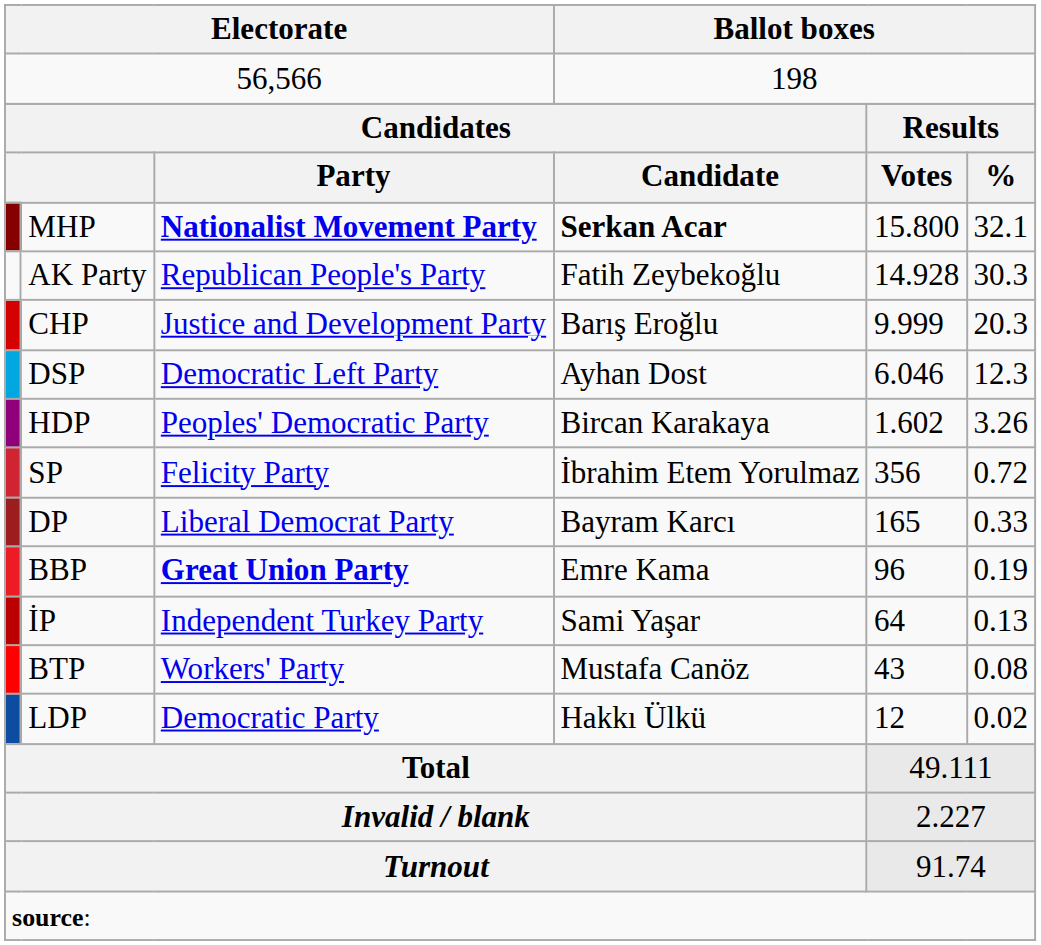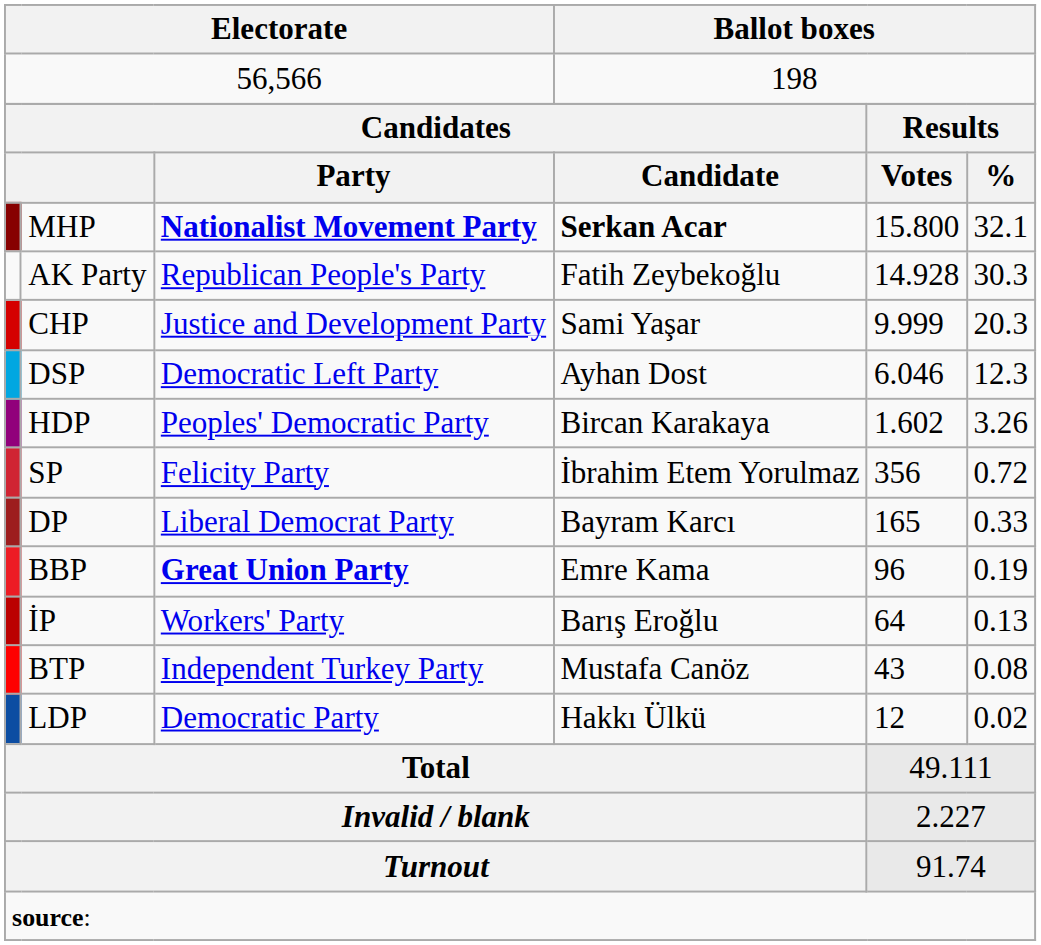(639, 324) Barış Eroğlu -> (630, 324) Sami Yaşar
(322, 619) Independent Turkey Party -> (252, 619) Workers' Party
(630, 619) Sami Yaşar -> (639, 619) Barış Eroğlu
(252, 669) Workers' Party -> (322, 669) Independent Turkey Party
